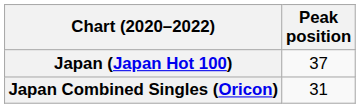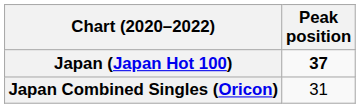(319, 63) normal -> (319, 63) bold
